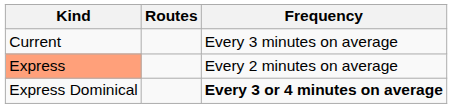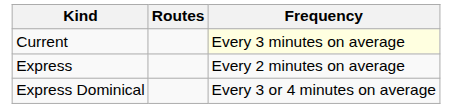(301, 41) no background -> (308, 41) lightyellow background
(37, 66) lightsalmon background -> (44, 66) no background
(324, 90) bold -> (324, 90) normal
